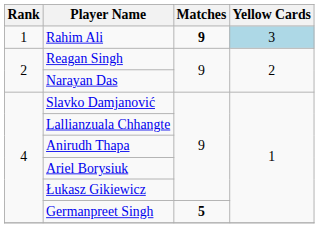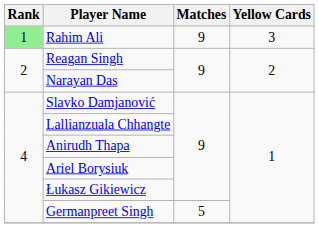(24, 37) no background -> (24, 37) lightgreen background
(201, 37) bold -> (201, 37) normal
(272, 37) lightblue background -> (272, 37) no background
(201, 211) bold -> (201, 211) normal
